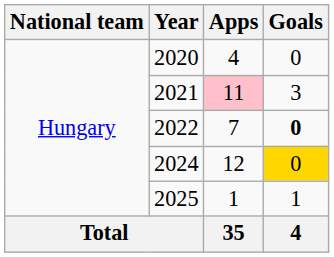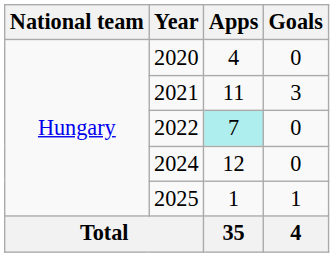(234, 92) pink background -> (234, 92) no background
(234, 127) no background -> (234, 127) paleturquoise background
(296, 127) bold -> (296, 127) normal
(296, 163) gold background -> (296, 163) no background
